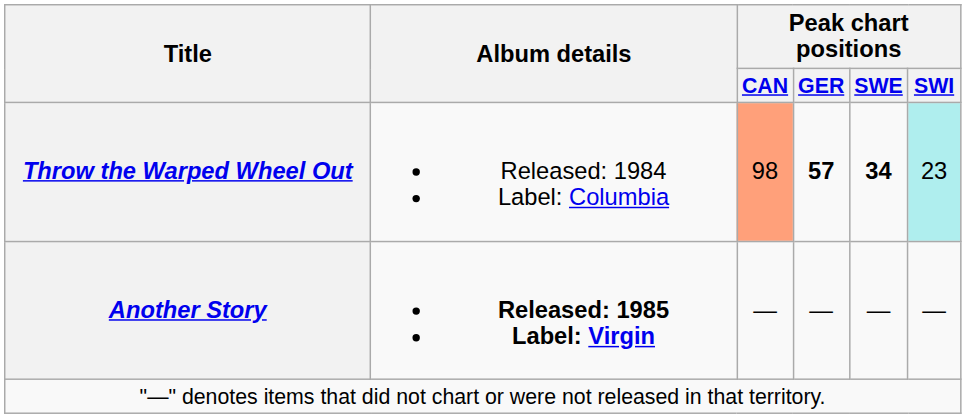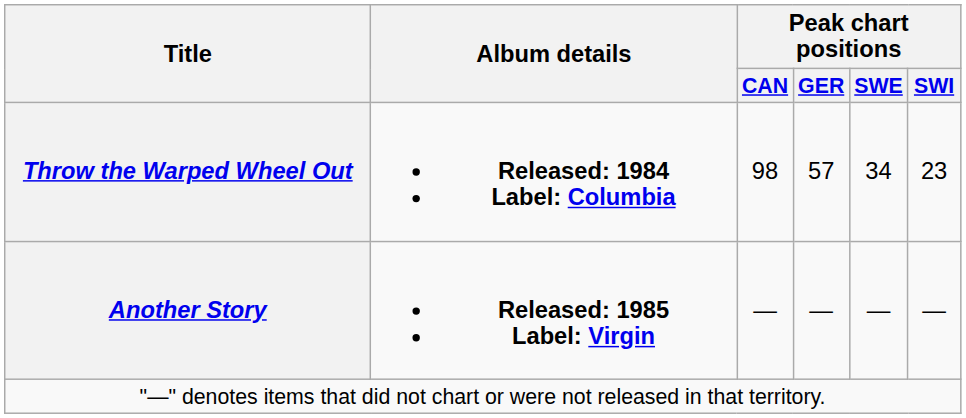(554, 185) normal -> (554, 185) bold
(765, 171) lightsalmon background -> (765, 171) no background
(821, 171) bold -> (821, 171) normal
(879, 171) bold -> (879, 171) normal
(934, 171) paleturquoise background -> (934, 171) no background
